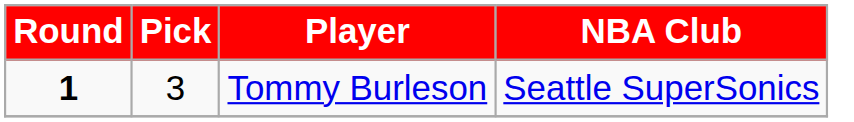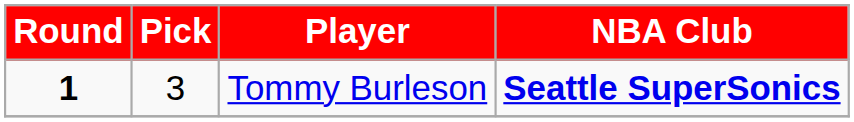(661, 87) normal -> (672, 87) bold
